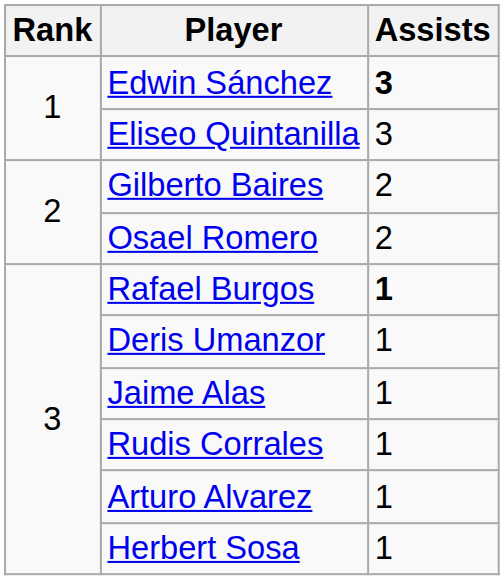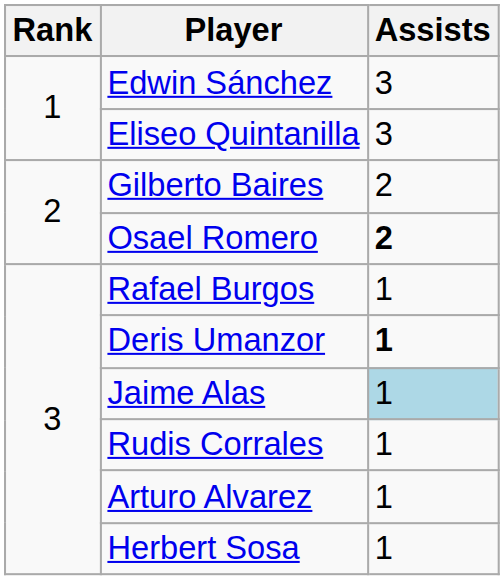(384, 82) bold -> (384, 82) normal
(384, 237) normal -> (384, 237) bold
(384, 289) bold -> (384, 289) normal
(384, 340) normal -> (384, 340) bold
(384, 392) no background -> (384, 392) lightblue background
